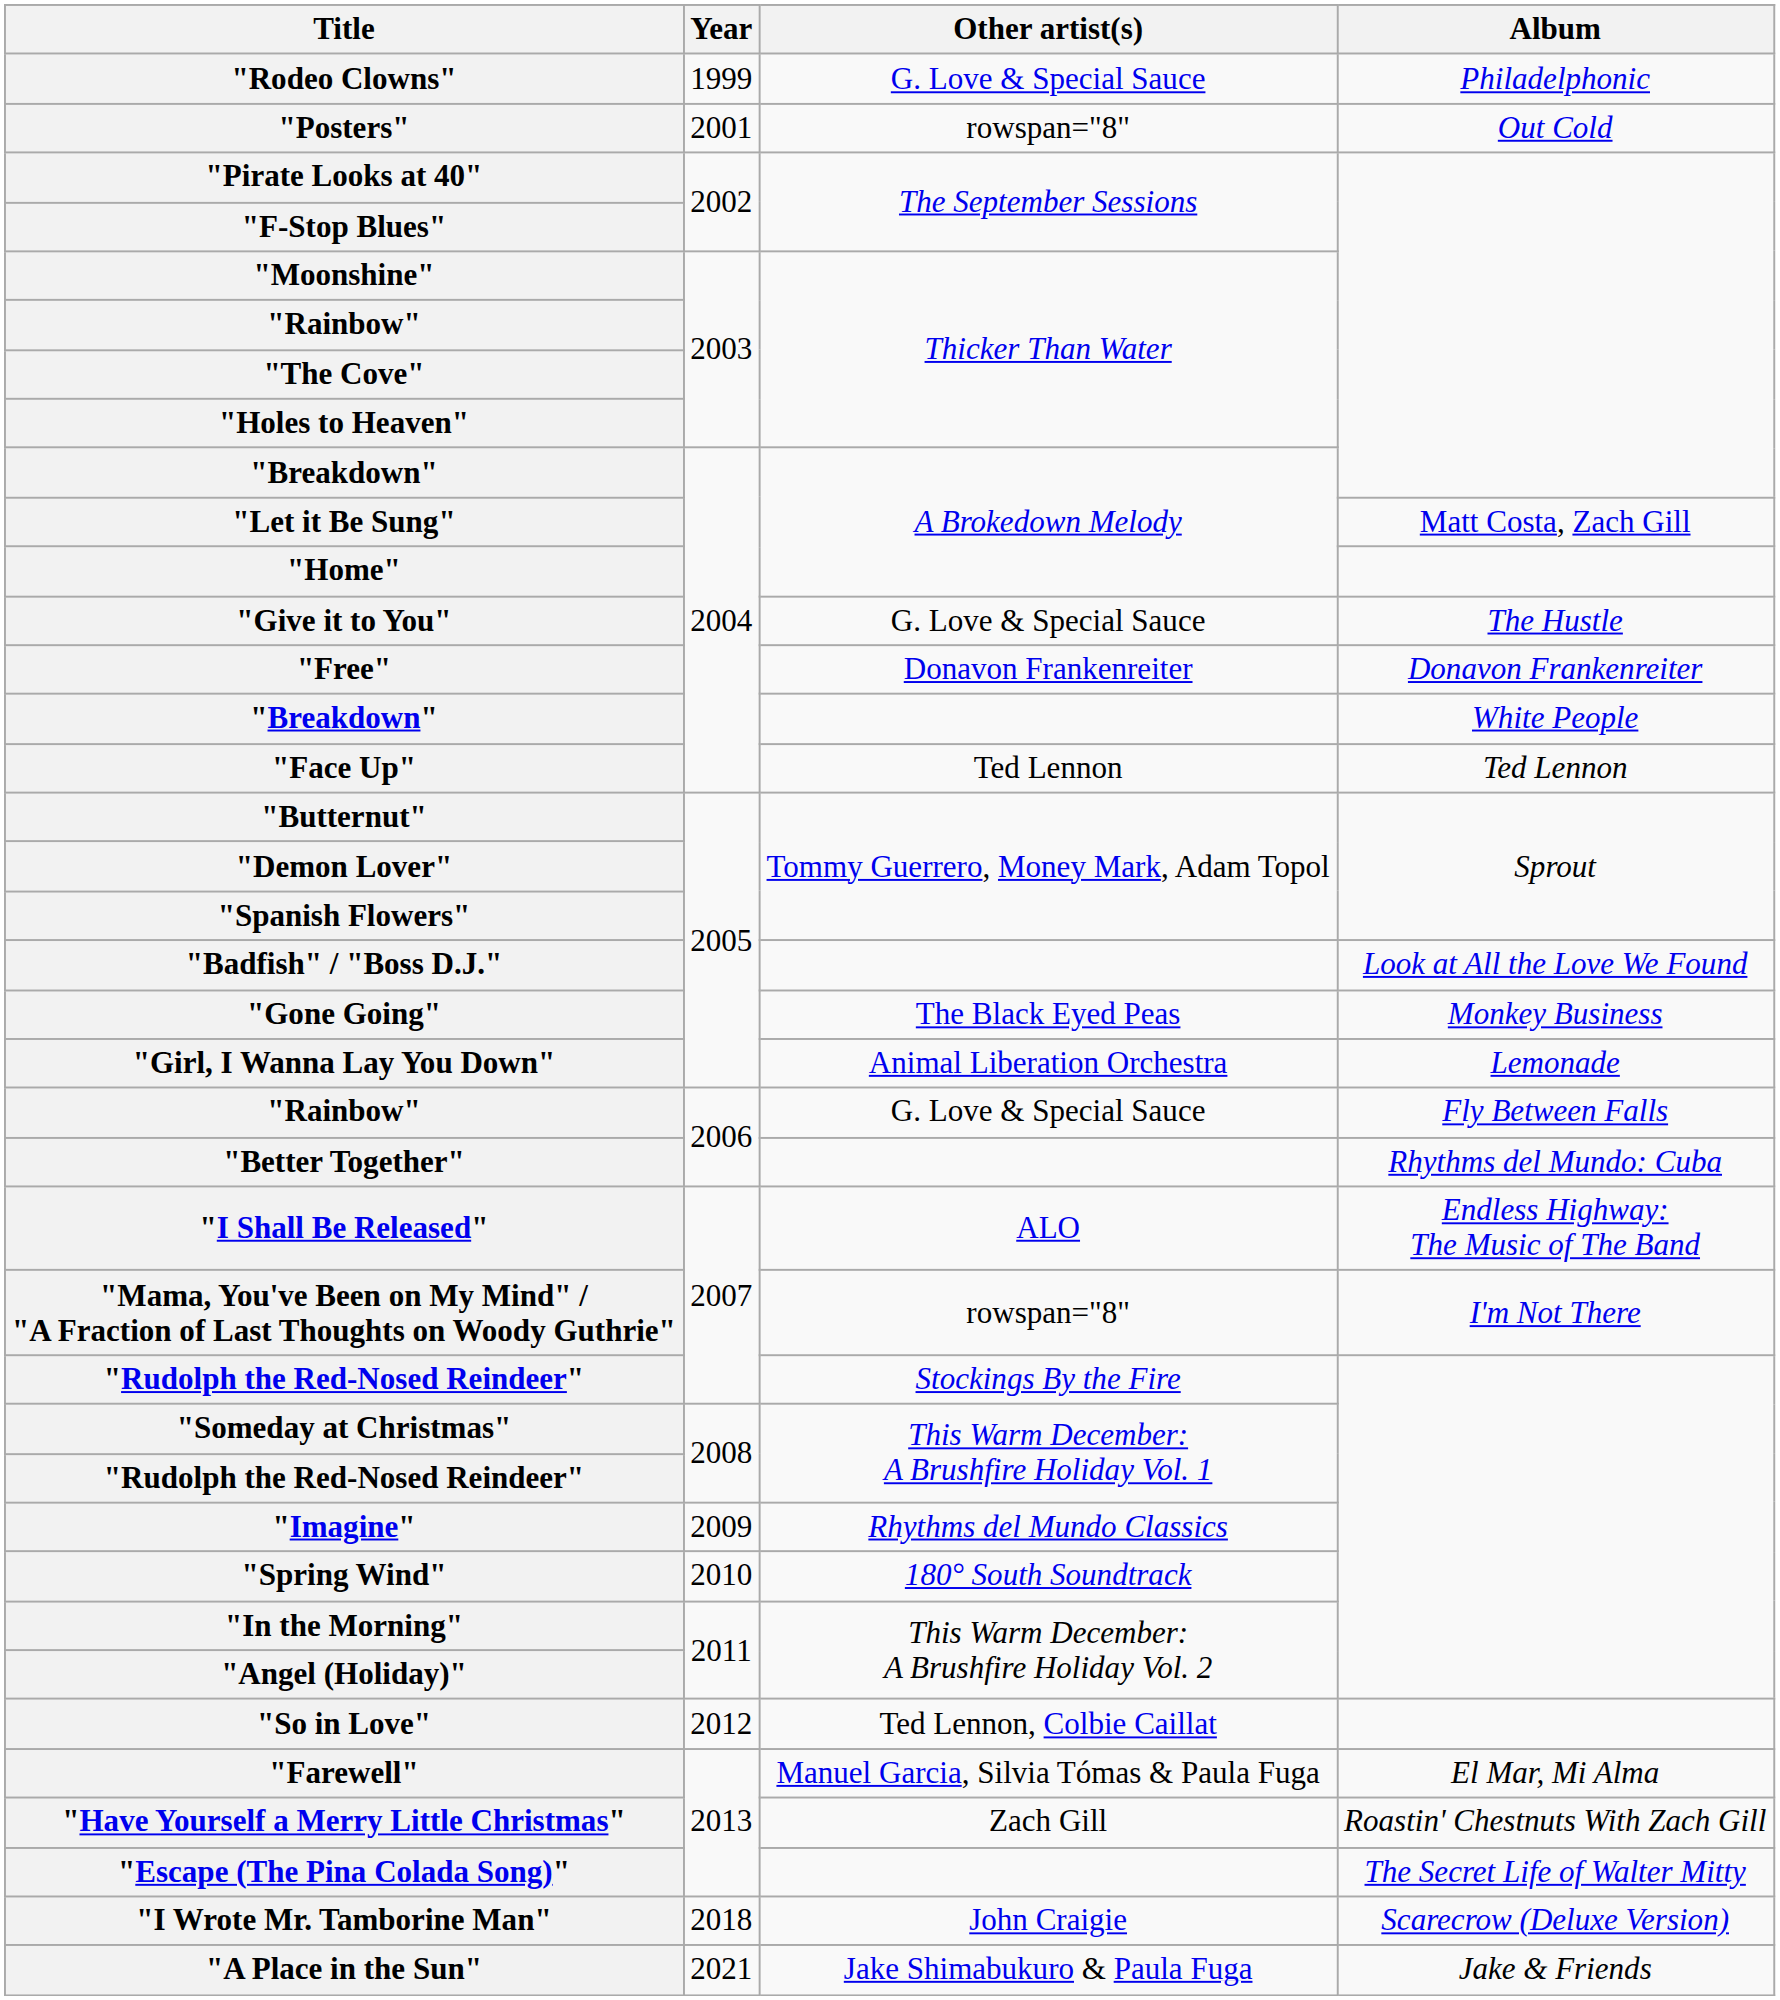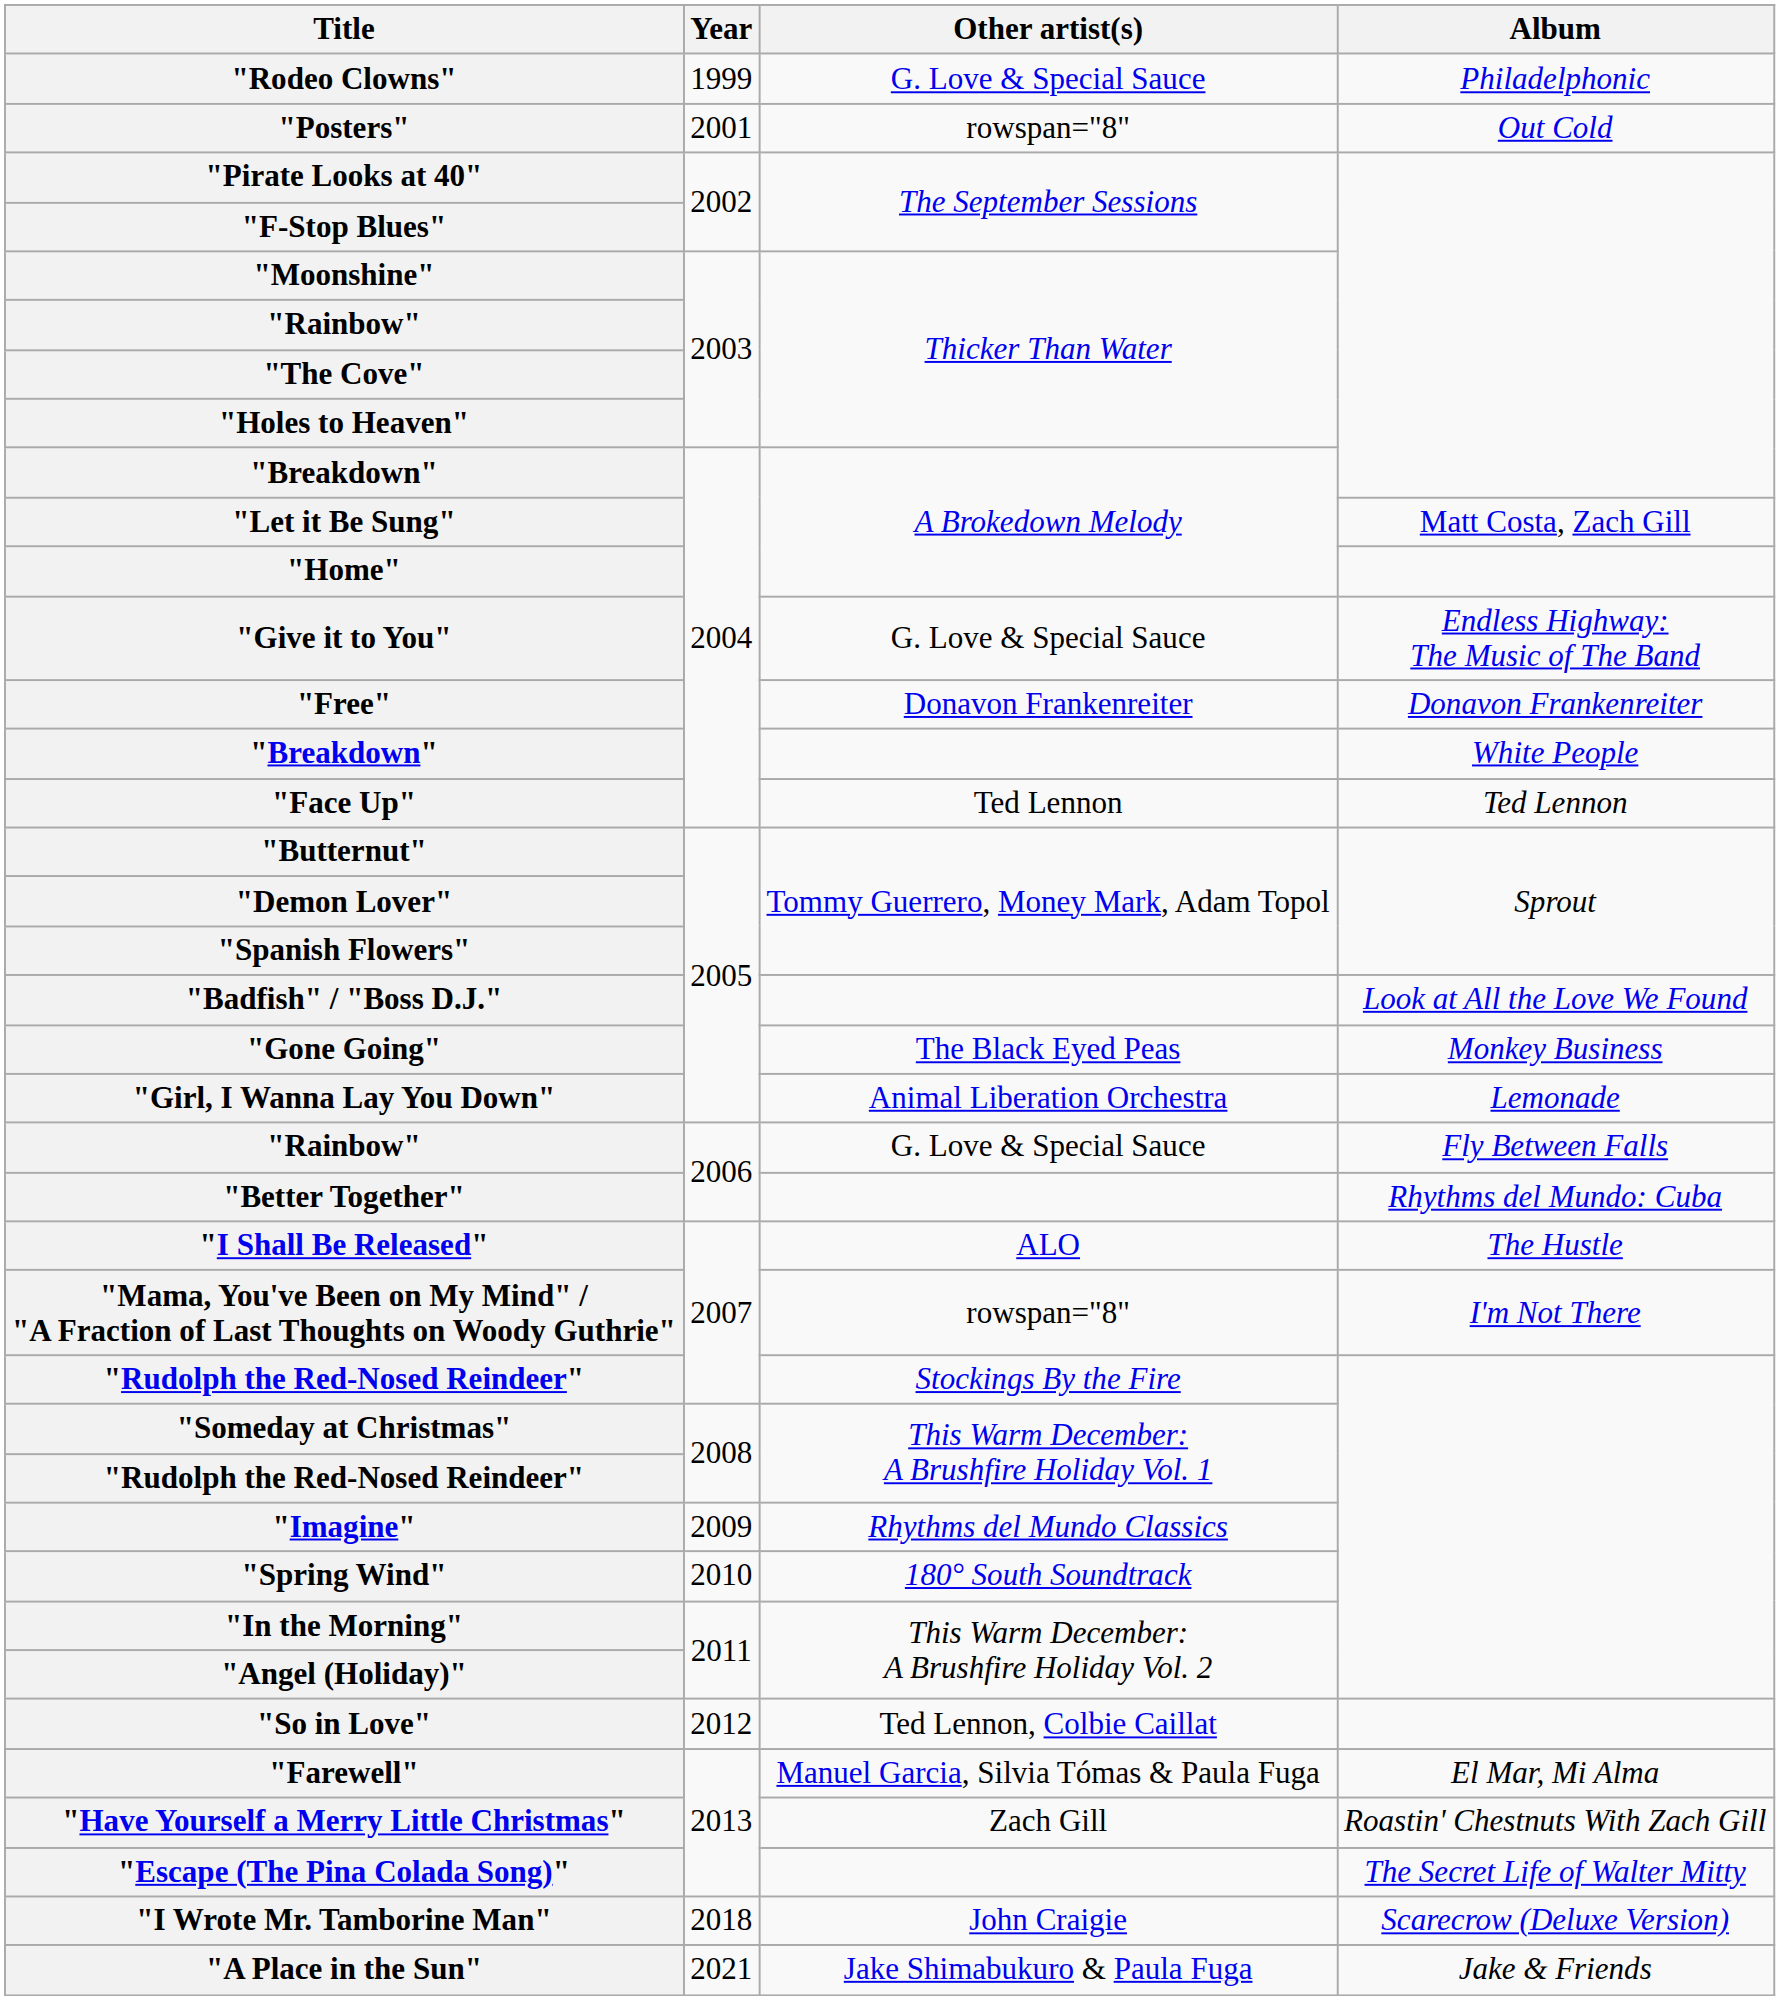(1555, 619) The Hustle -> (1555, 637) Endless Highway: The Music of The Band
(1555, 1228) Endless Highway: The Music of The Band -> (1555, 1245) The Hustle
